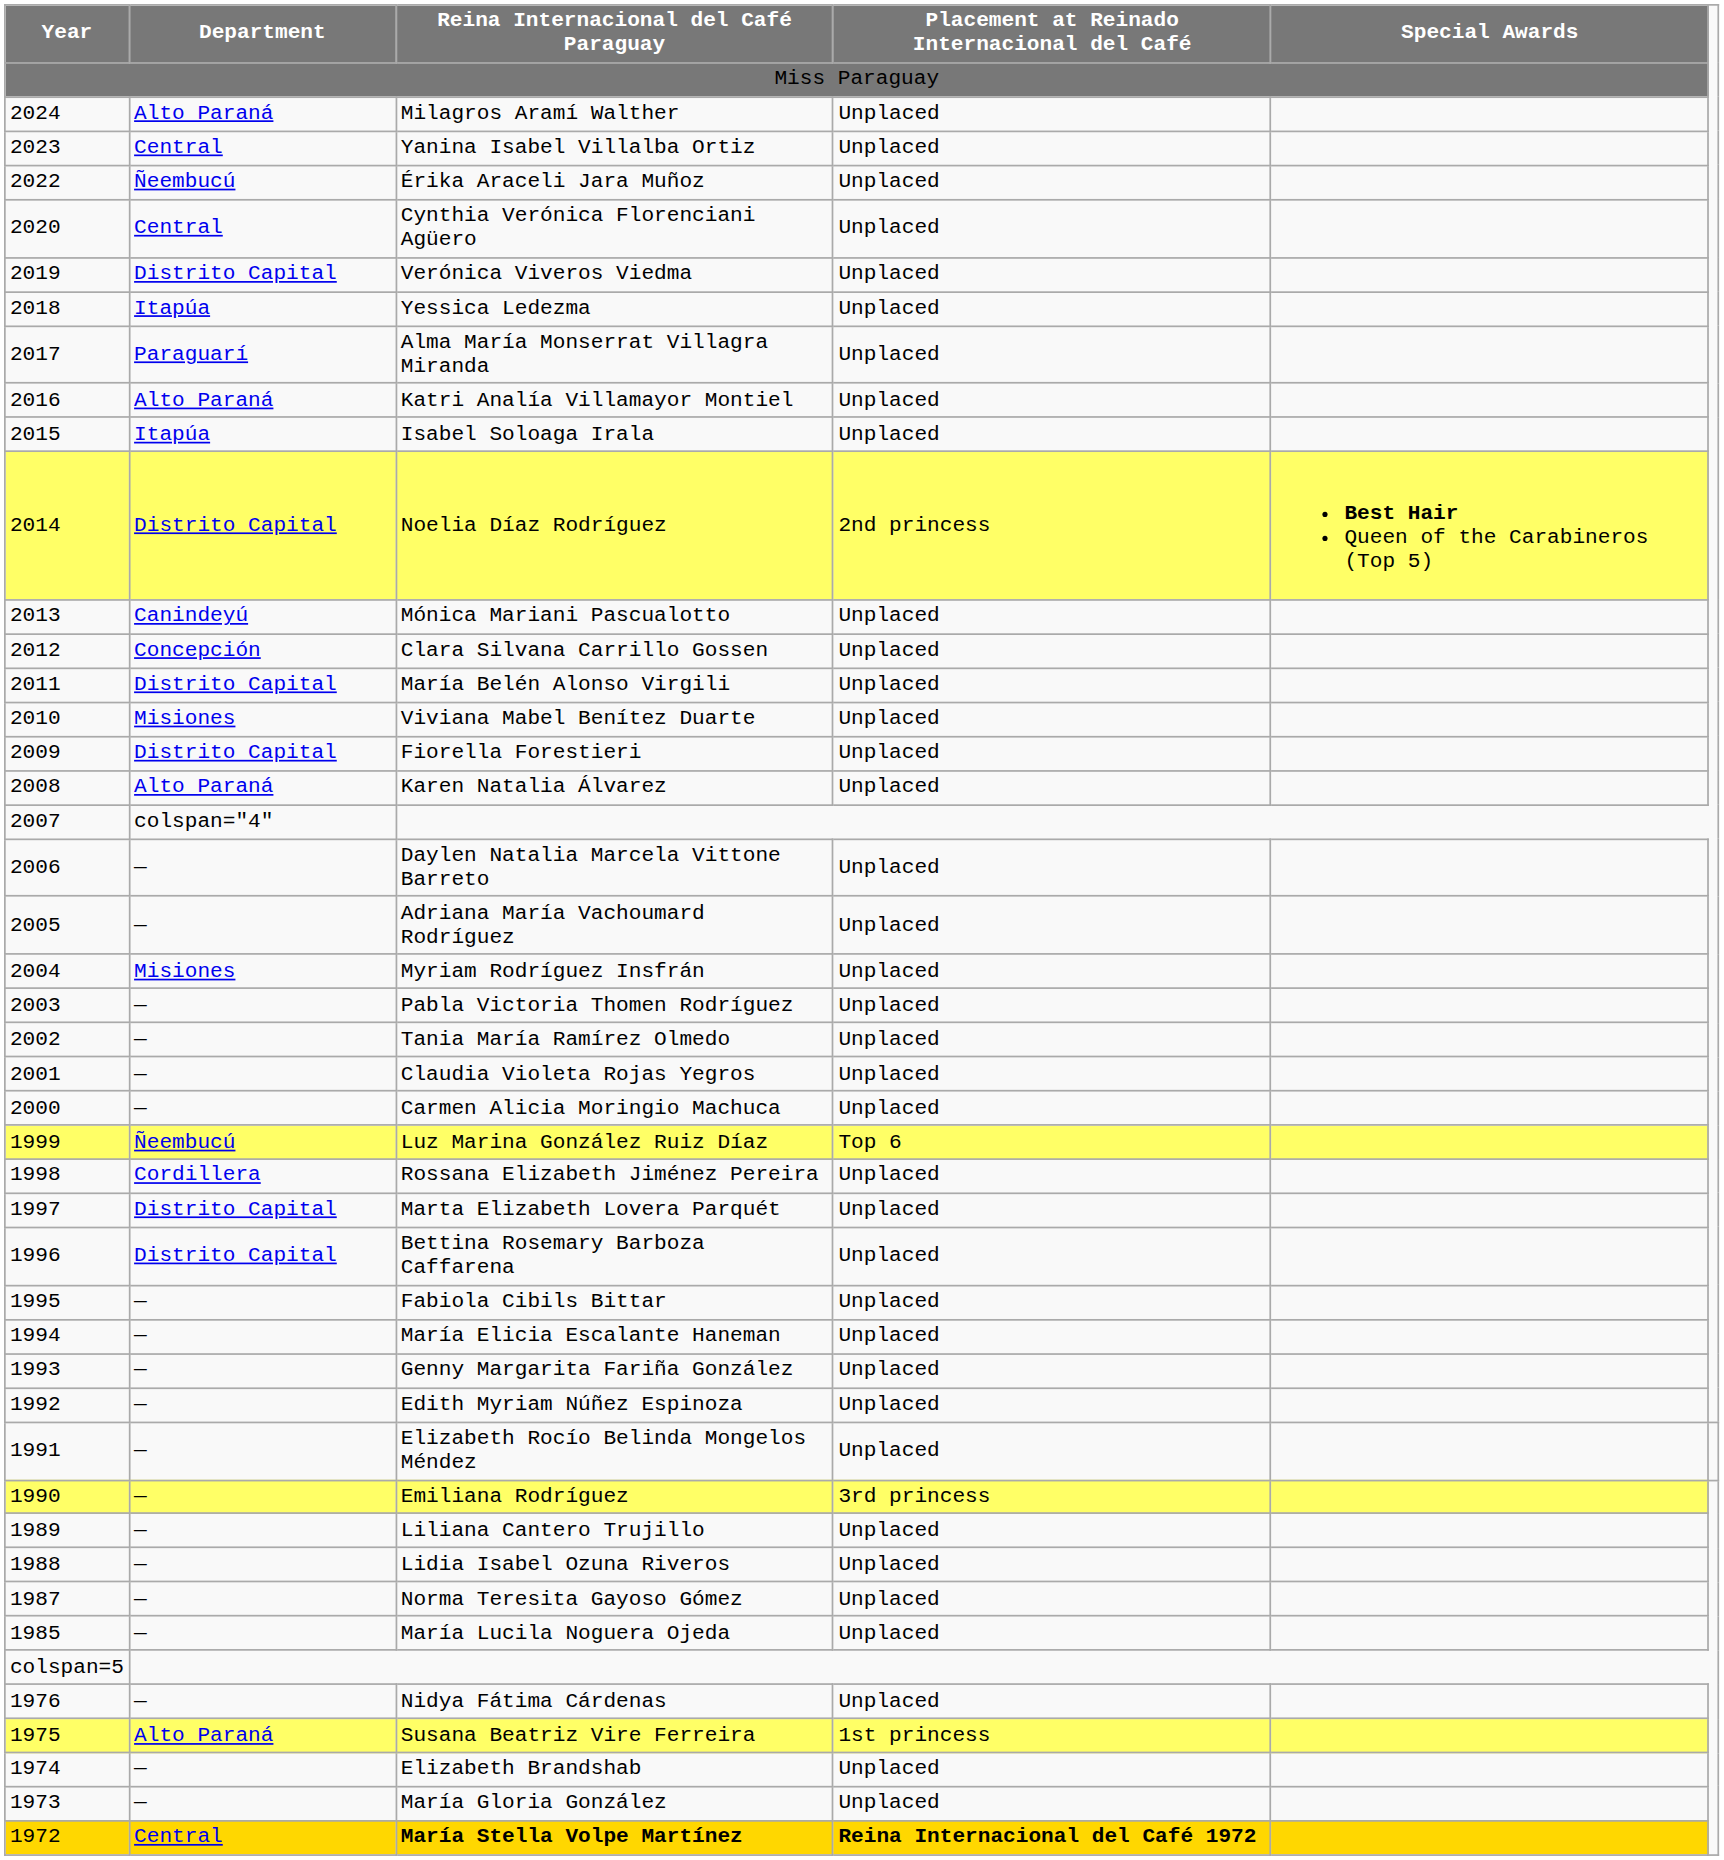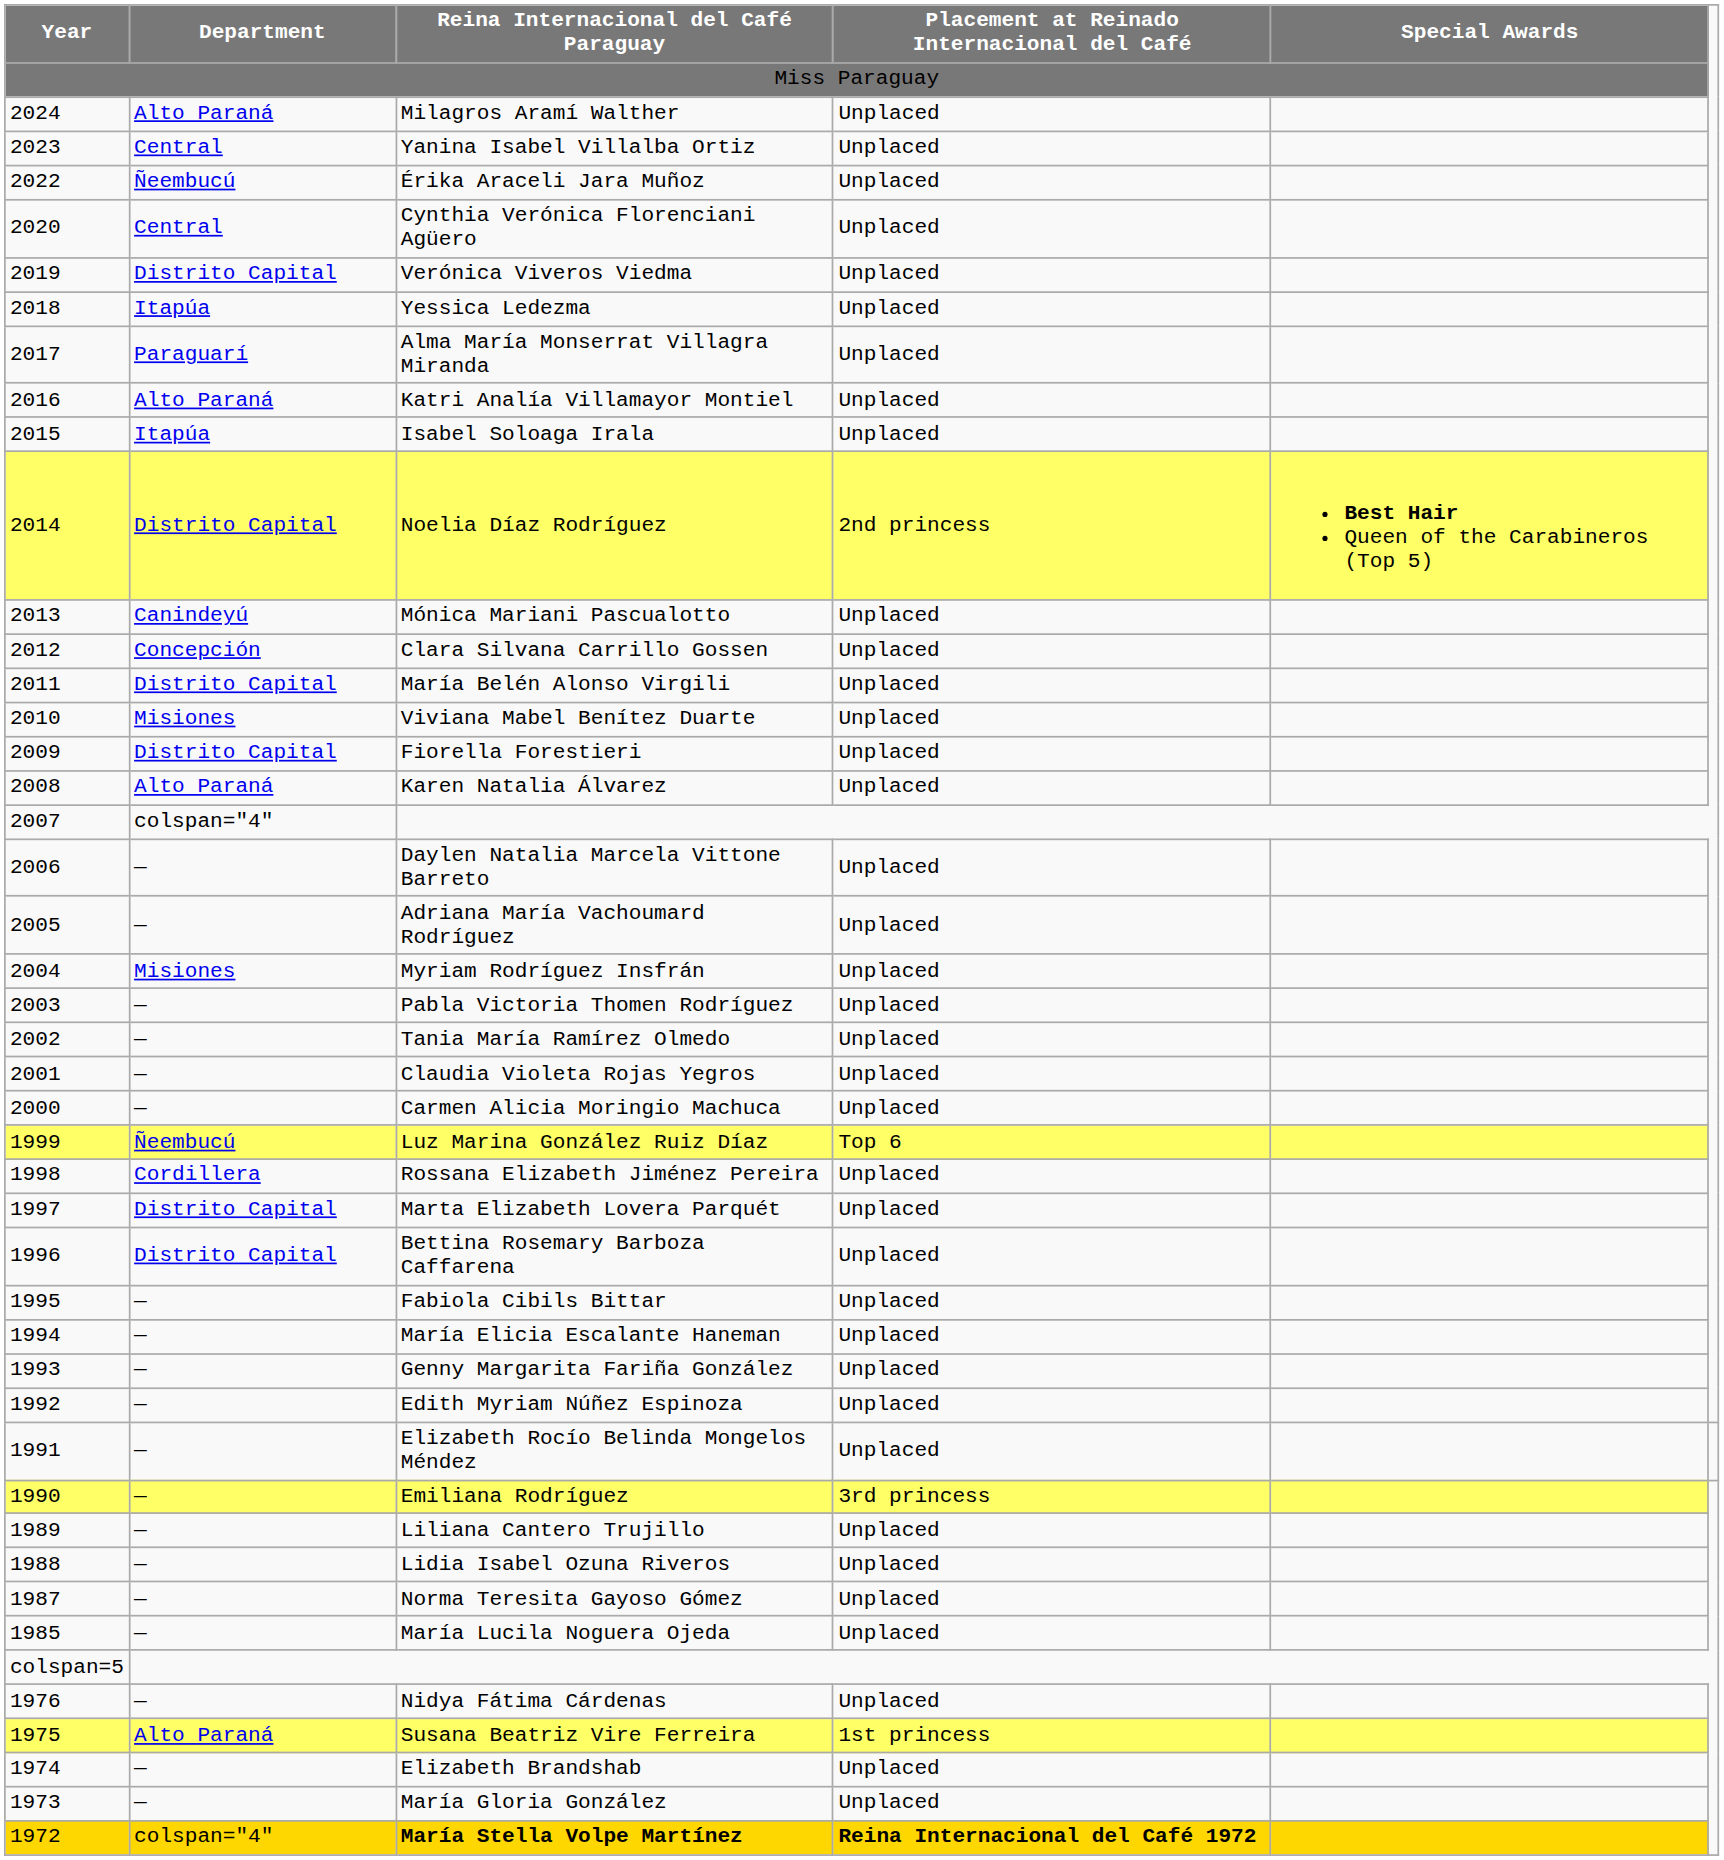(178, 1838) Central -> (204, 1838) colspan="4"
